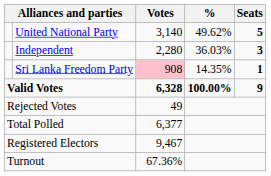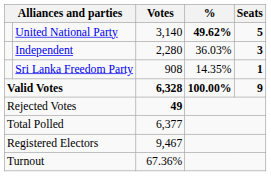(213, 32) normal -> (212, 32) bold
(174, 69) pink background -> (174, 69) no background
(176, 106) normal -> (176, 106) bold
